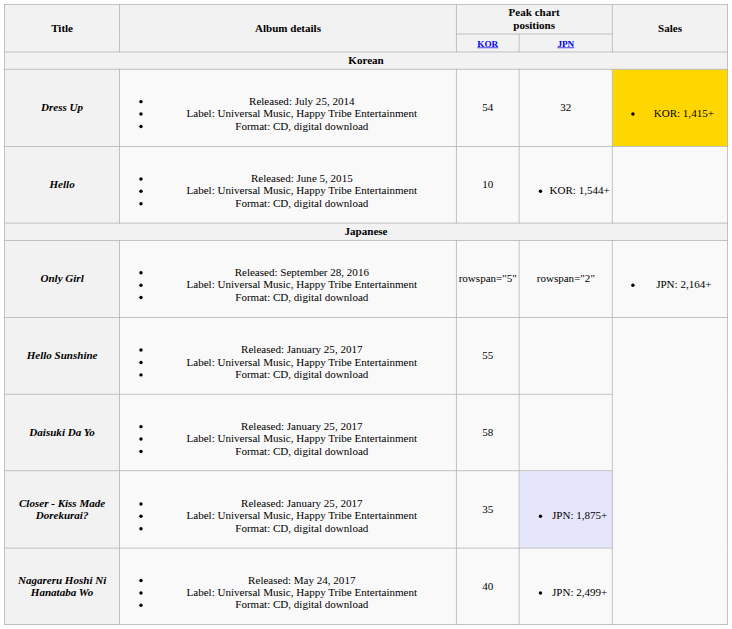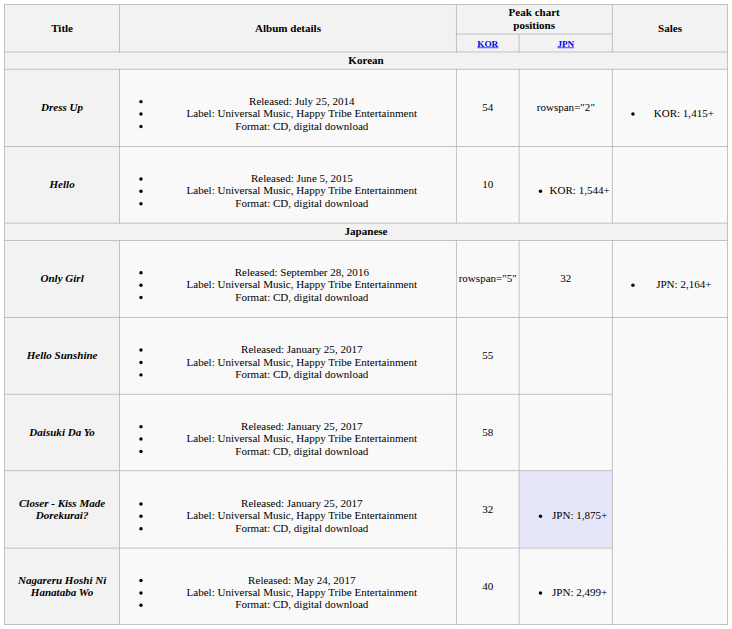(566, 107) 32 -> (566, 107) rowspan="2"
(670, 114) gold background -> (670, 114) no background
(566, 279) rowspan="2" -> (566, 279) 32
(488, 509) 35 -> (488, 509) 32
